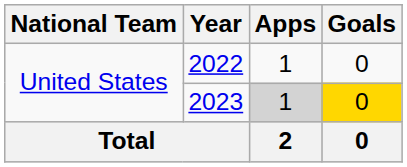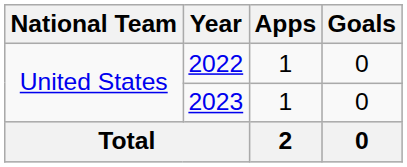(285, 102) lightgrey background -> (285, 102) no background
(362, 102) gold background -> (362, 102) no background
